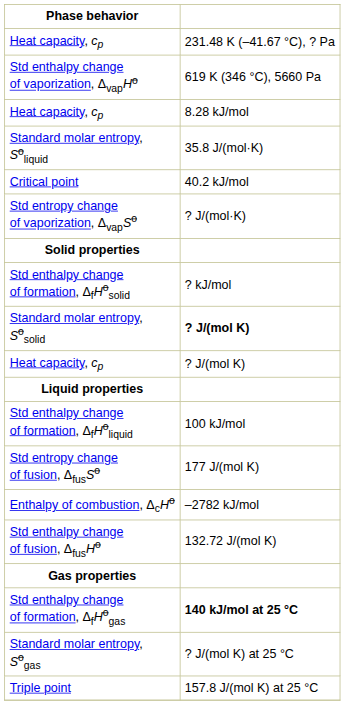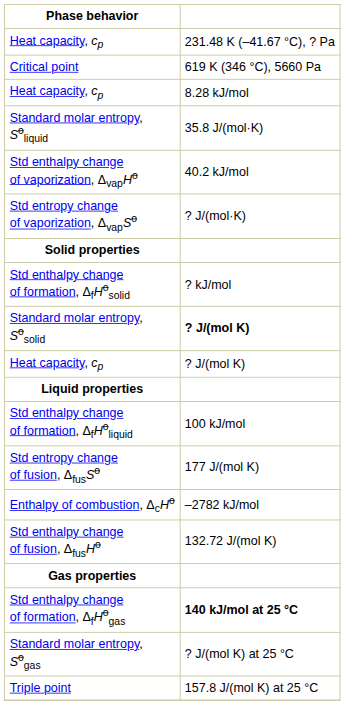(74, 77) Std enthalpy change of vaporization, ΔvapHo -> (44, 67) Critical point
(44, 182) Critical point -> (74, 172) Std enthalpy change of vaporization, ΔvapHo
